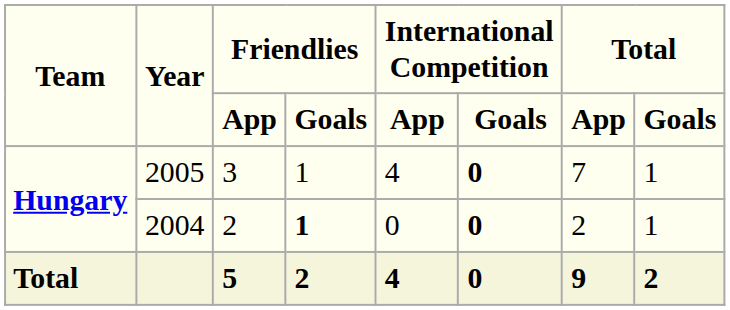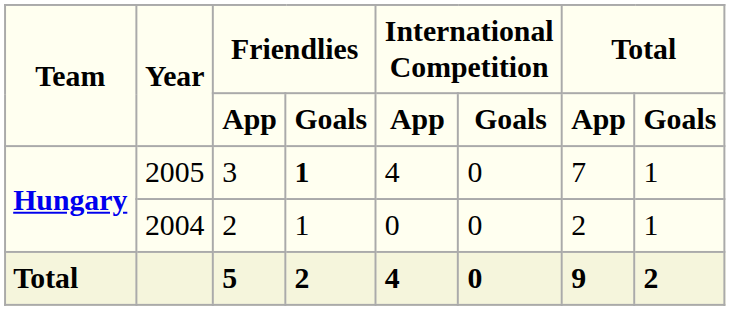(302, 172) normal -> (302, 172) bold
(475, 172) bold -> (475, 172) normal
(302, 224) bold -> (302, 224) normal
(475, 224) bold -> (475, 224) normal
